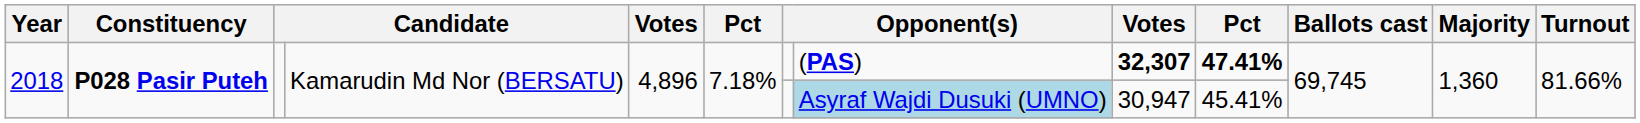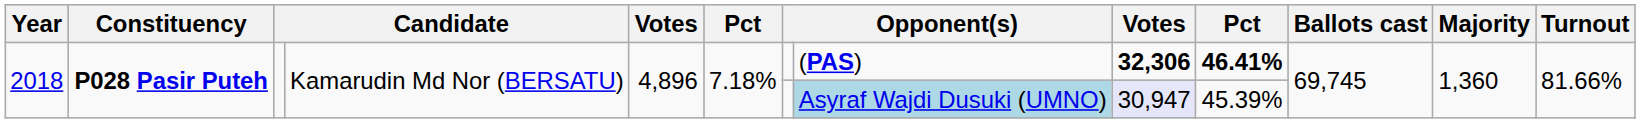(1154, 61) 32,307 -> (1154, 61) 32,306
(1242, 61) 47.41% -> (1242, 61) 46.41%
(1154, 99) no background -> (1154, 99) lavender background
(1242, 99) 45.41% -> (1242, 99) 45.39%
